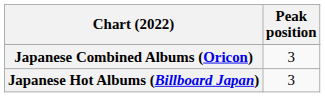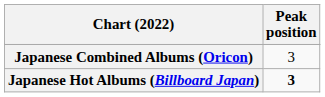(291, 80) normal -> (291, 80) bold
